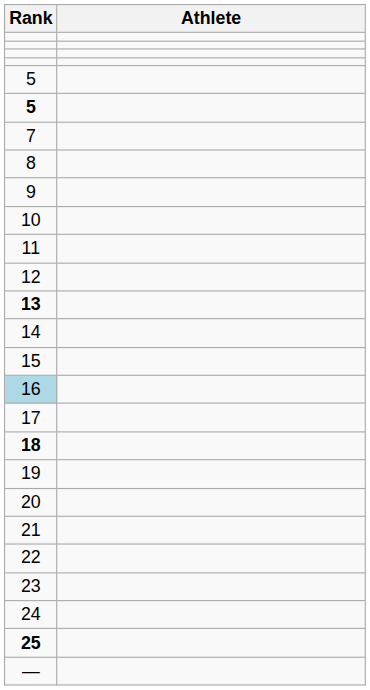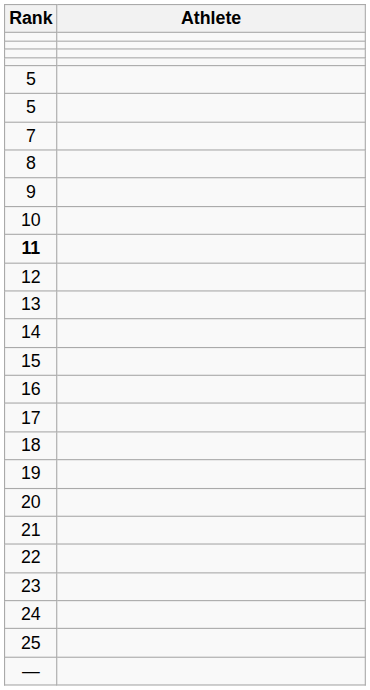(31, 107) bold -> (31, 107) normal
(31, 248) normal -> (31, 248) bold
(31, 304) bold -> (31, 304) normal
(31, 389) lightblue background -> (31, 389) no background
(31, 445) bold -> (31, 445) normal
(31, 642) bold -> (31, 642) normal
